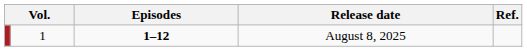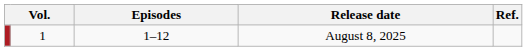(156, 35) bold -> (156, 35) normal
